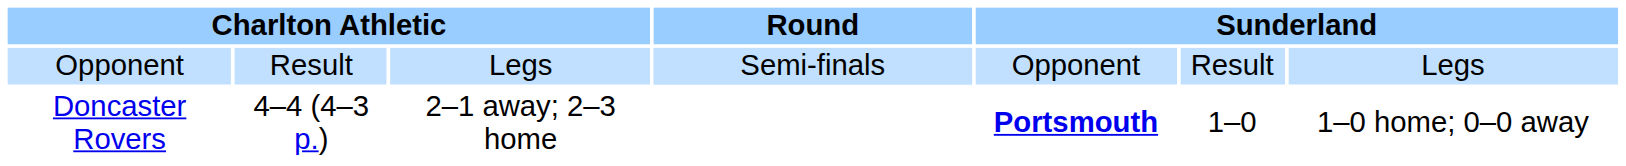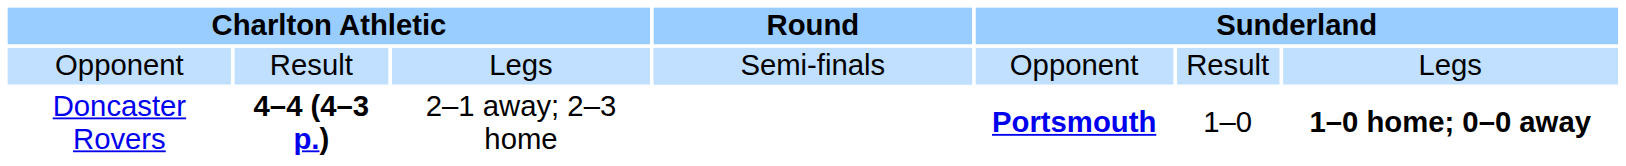(311, 122) normal -> (311, 122) bold
(1453, 122) normal -> (1450, 122) bold
